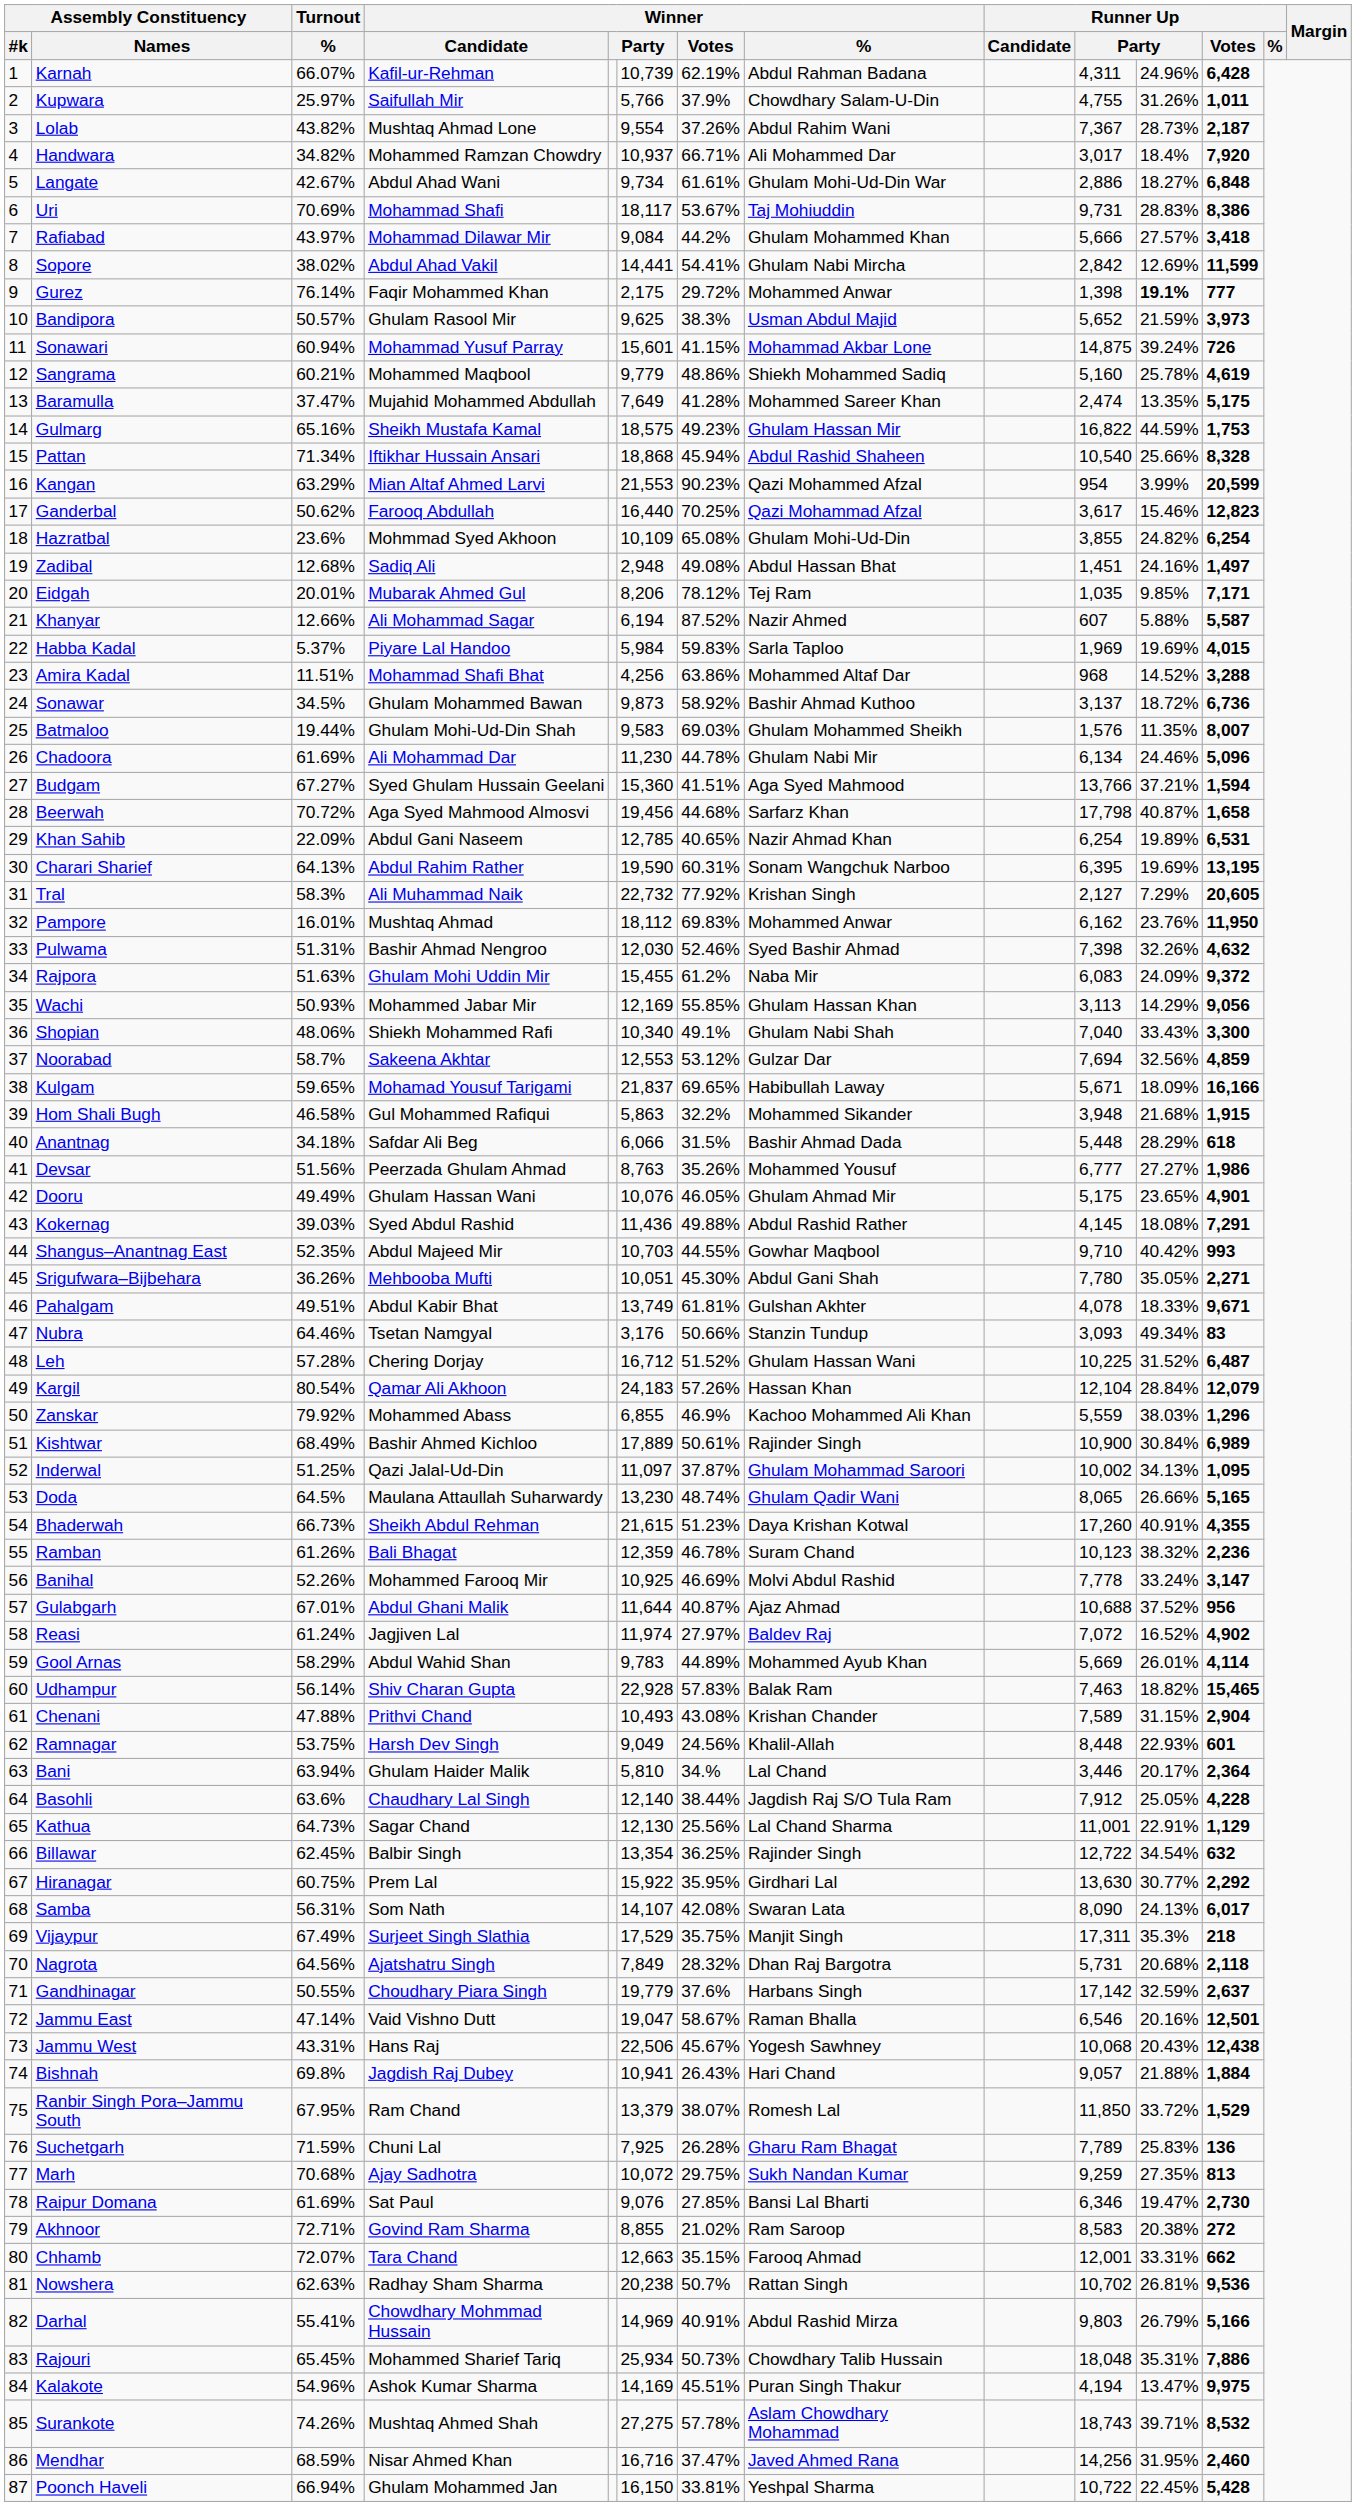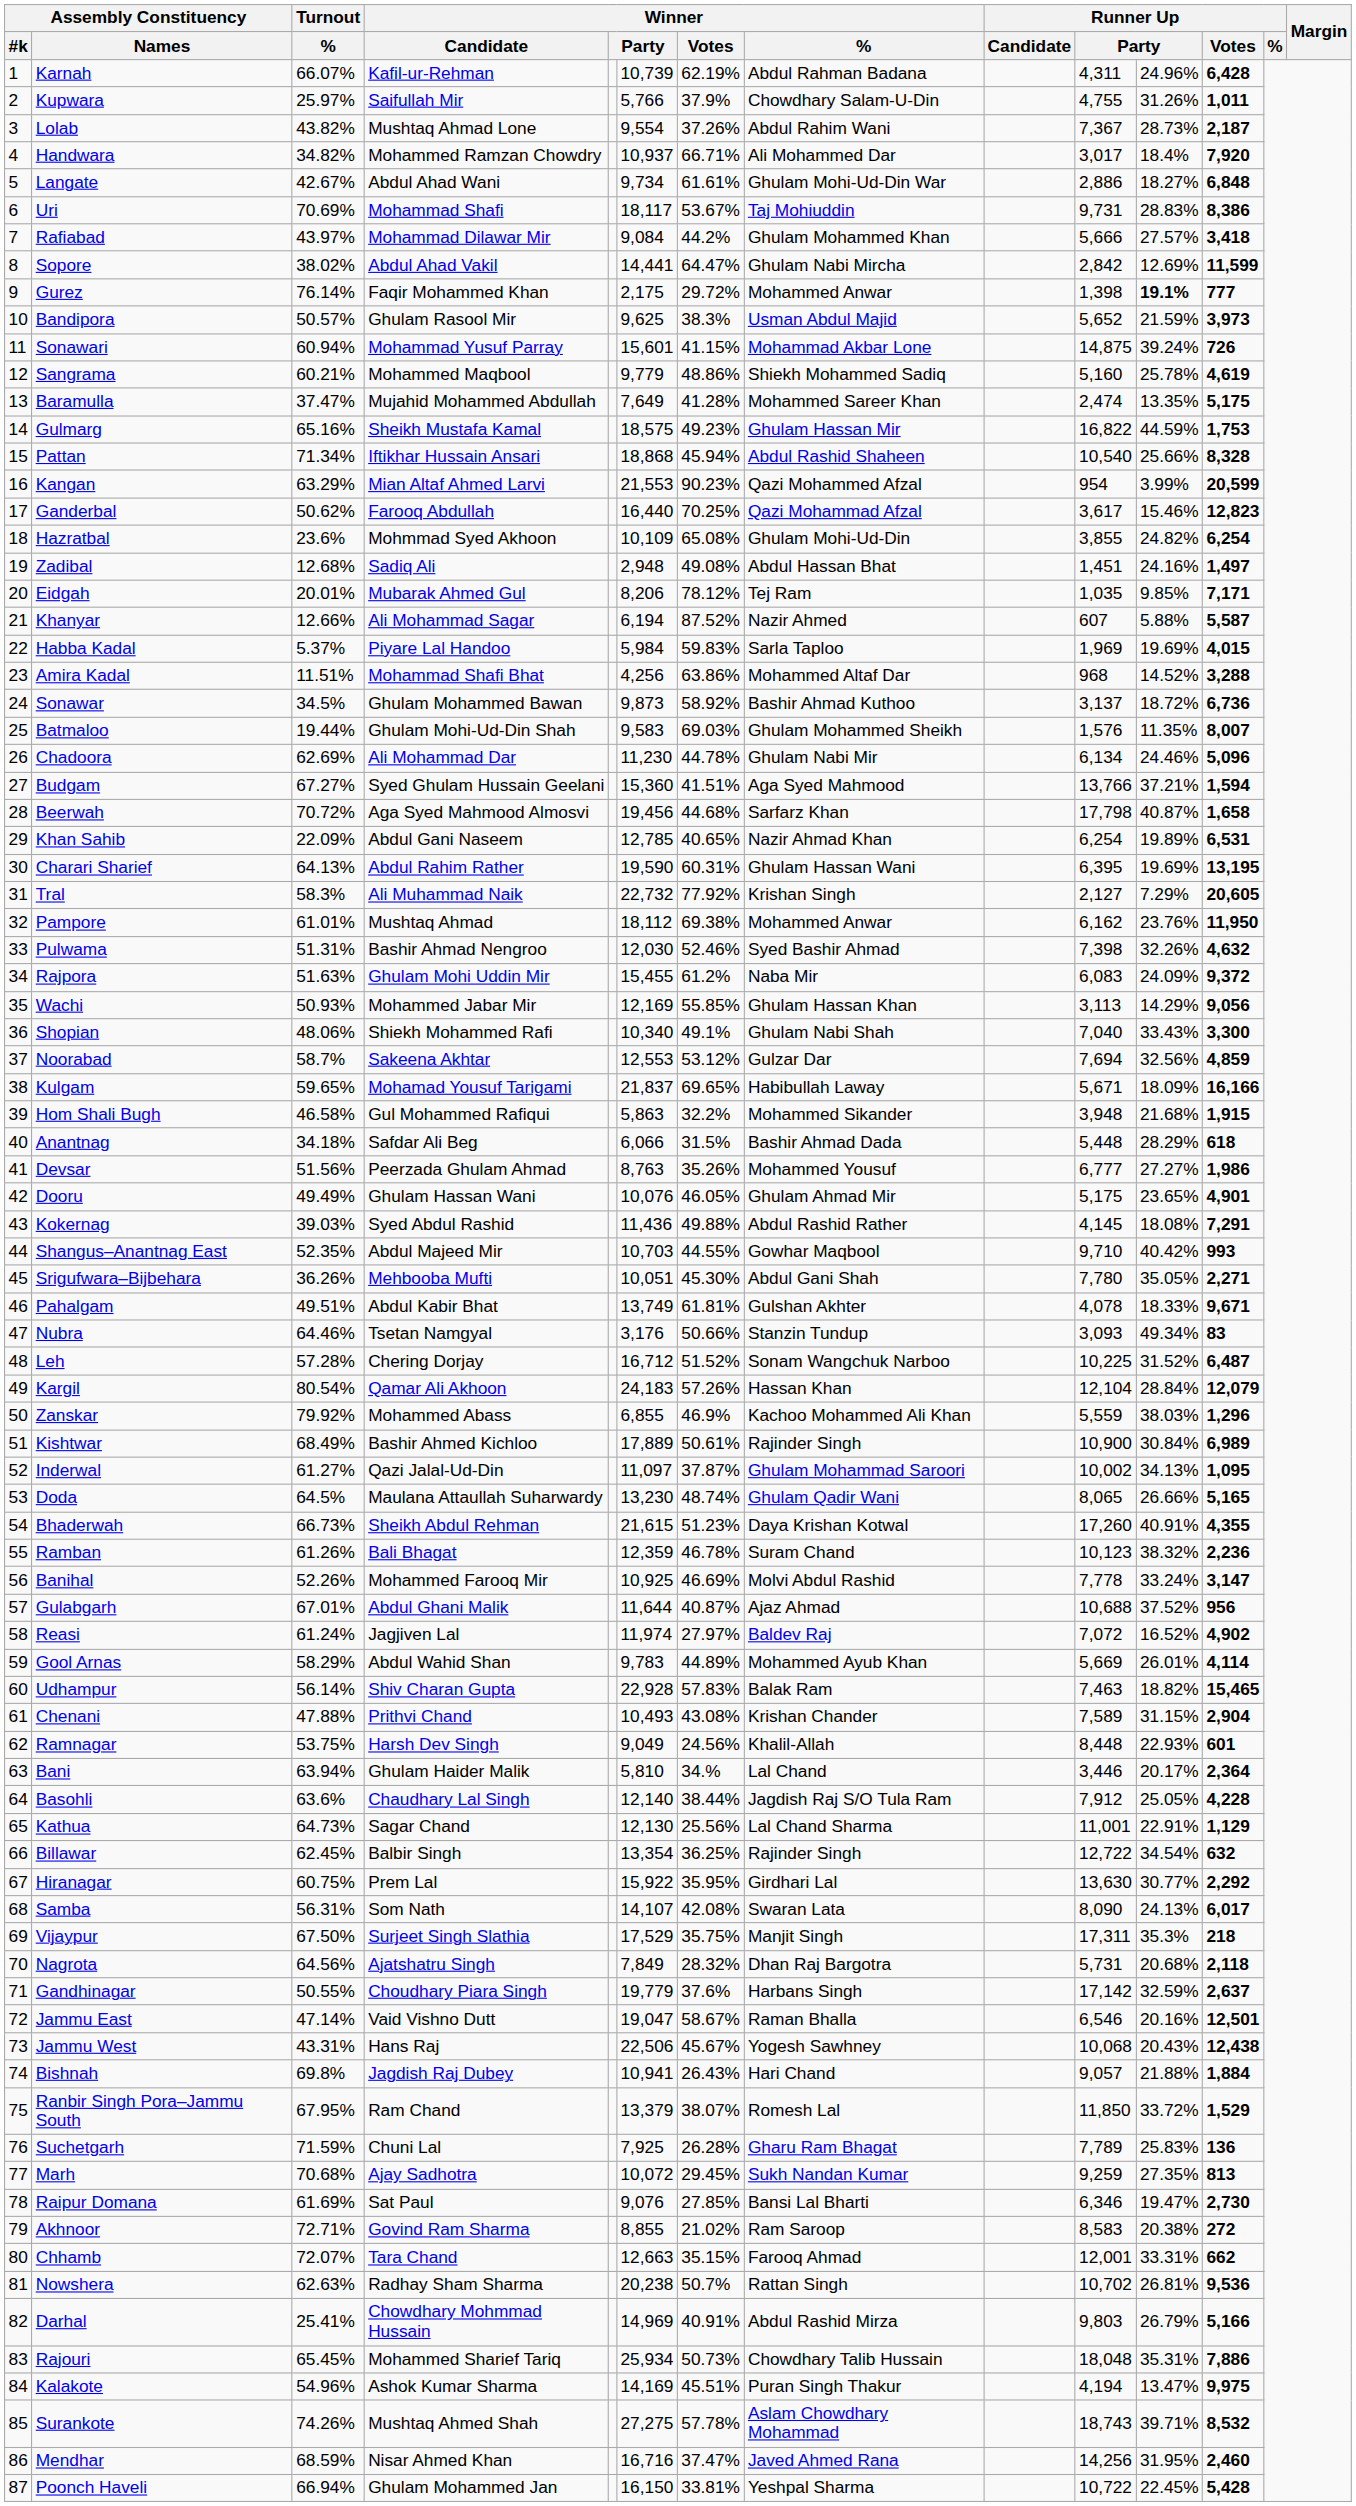(711, 264) 54.41% -> (711, 264) 64.47%
(326, 758) 61.69% -> (326, 758) 62.69%
(849, 867) Sonam Wangchuk Narboo -> (832, 867) Ghulam Hassan Wani
(326, 922) 16.01% -> (326, 922) 61.01%
(711, 922) 69.83% -> (711, 922) 69.38%
(832, 1361) Ghulam Hassan Wani -> (849, 1361) Sonam Wangchuk Narboo
(326, 1470) 51.25% -> (326, 1470) 61.27%
(326, 1936) 67.49% -> (326, 1936) 67.50%
(711, 2175) 29.75% -> (711, 2175) 29.45%
(326, 2321) 55.41% -> (326, 2321) 25.41%
